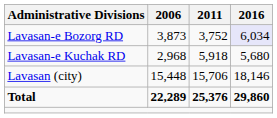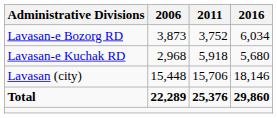(255, 35) lavender background -> (255, 35) no background
